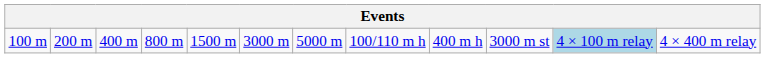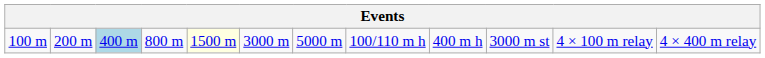(119, 40) no background -> (119, 40) lightblue background
(213, 40) no background -> (213, 40) lightyellow background
(605, 40) lightblue background -> (605, 40) no background
